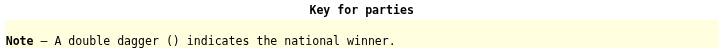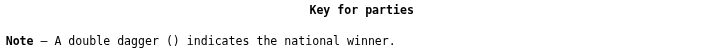(201, 41) lightyellow background -> (201, 41) no background
